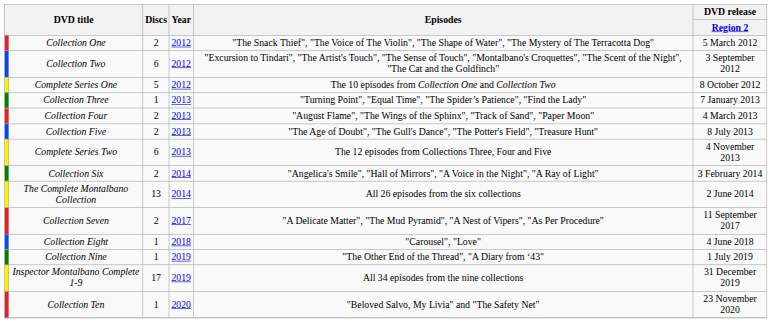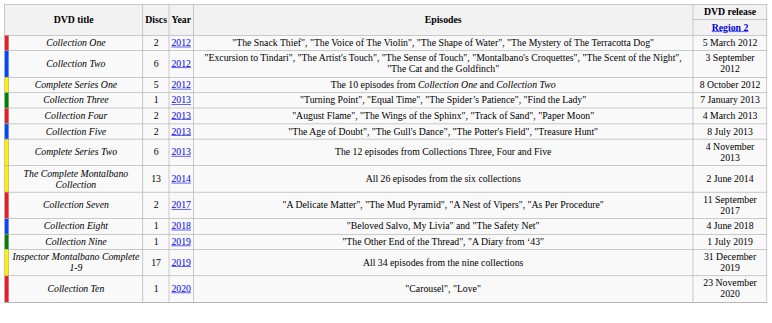- row: (76, 173)
(443, 241) "Carousel", "Love" -> (443, 226) "Beloved Salvo, My Livia" and "The Safety Net"
(443, 304) "Beloved Salvo, My Livia" and "The Safety Net" -> (443, 289) "Carousel", "Love"
